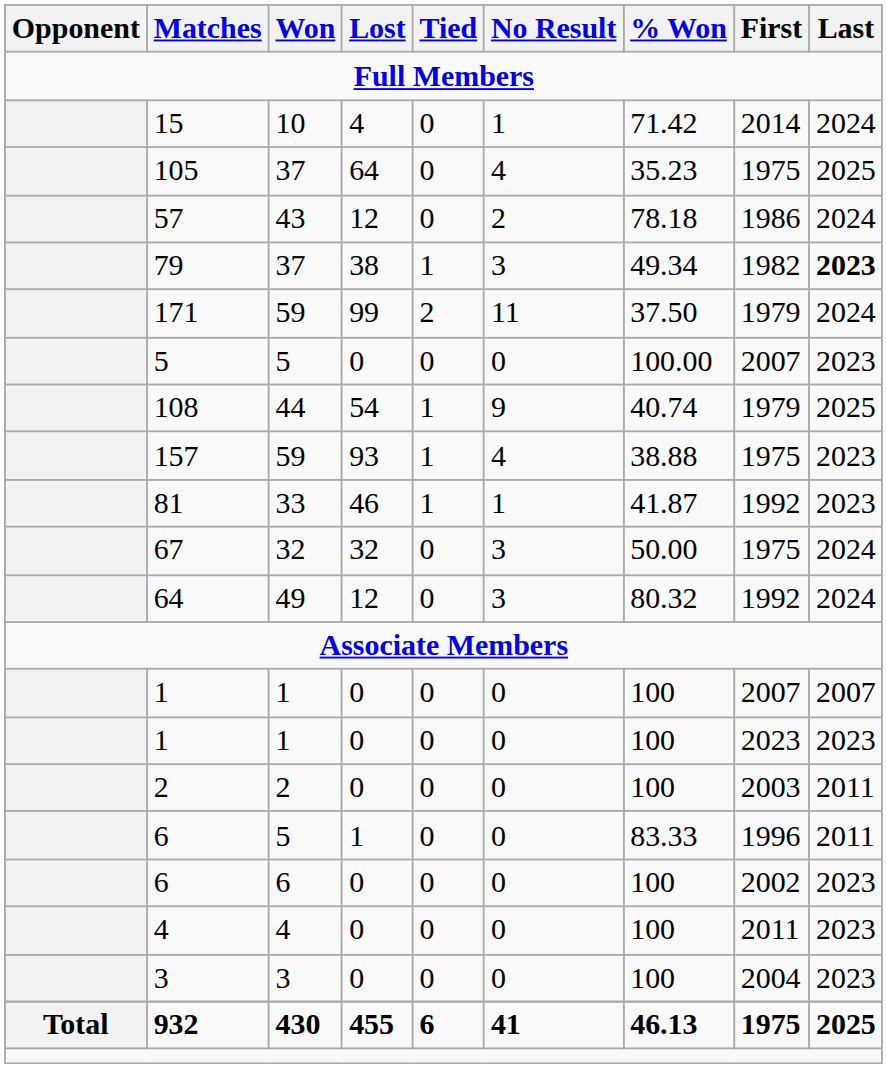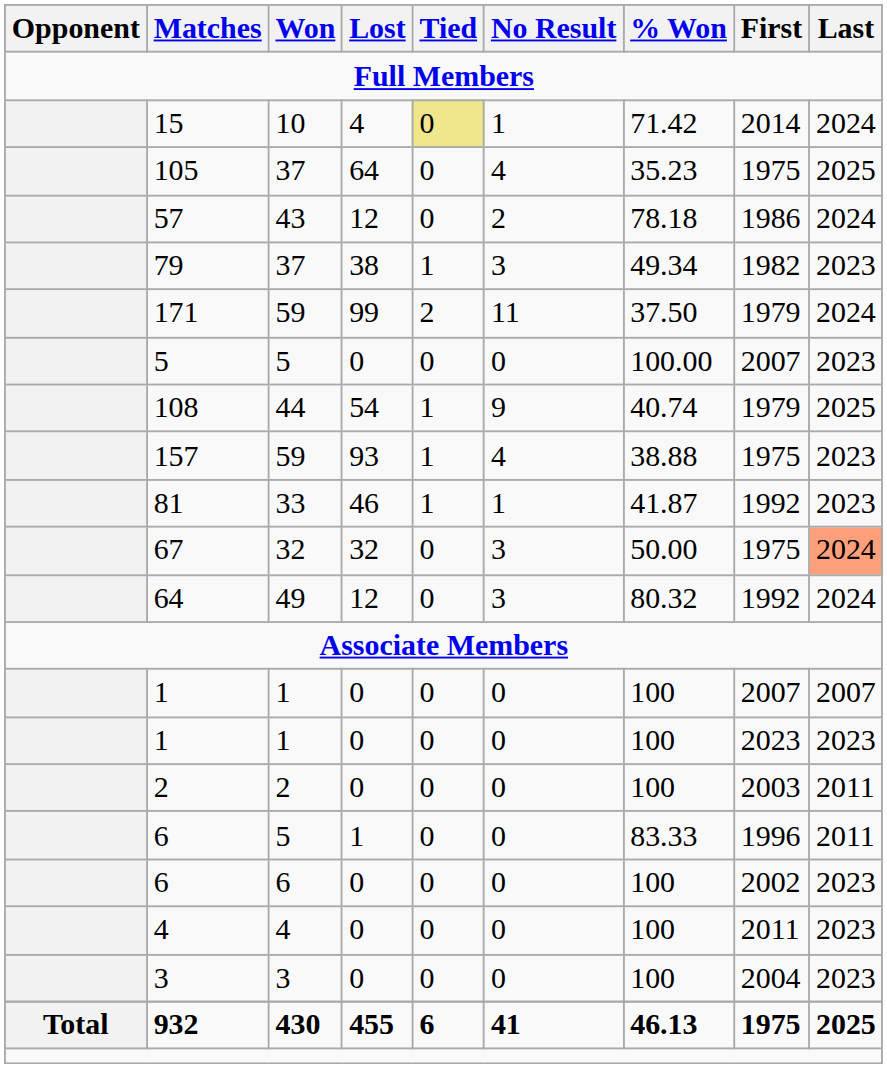(427, 123) no background -> (427, 123) khaki background
(846, 265) bold -> (846, 265) normal
(846, 550) no background -> (846, 550) lightsalmon background
